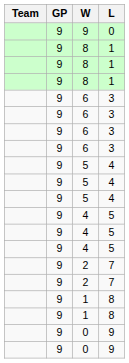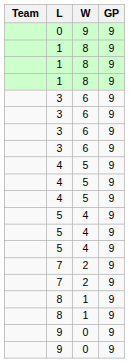columns swapped: (60, 13) <-> (112, 13)
